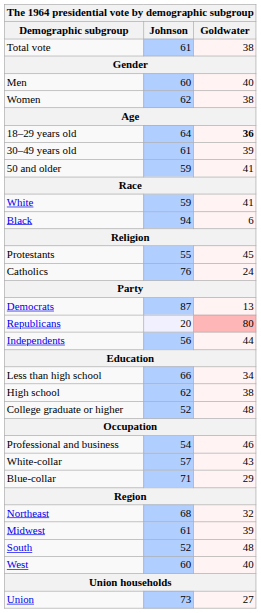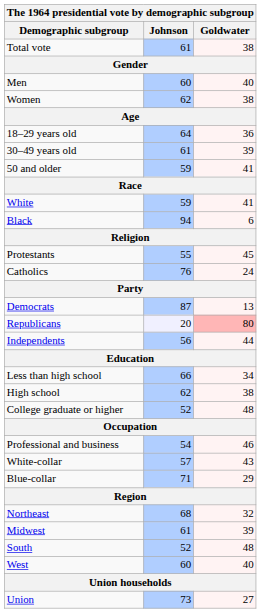(248, 133) bold -> (248, 133) normal
